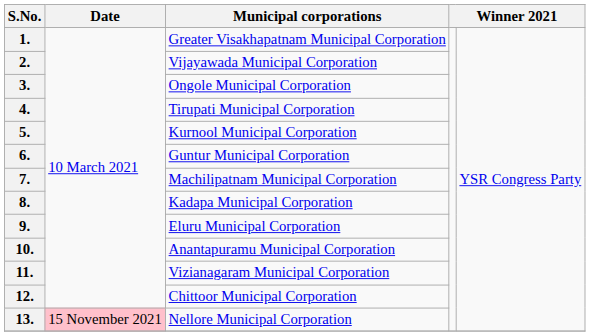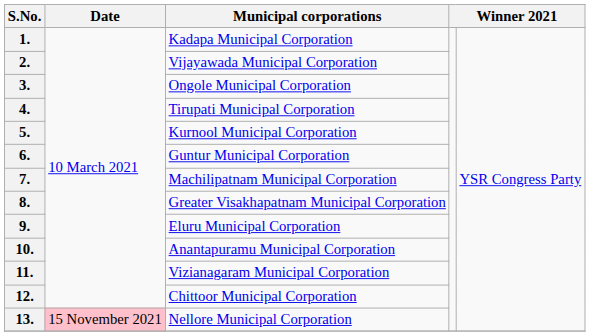(307, 39) Greater Visakhapatnam Municipal Corporation -> (261, 39) Kadapa Municipal Corporation
(261, 202) Kadapa Municipal Corporation -> (307, 202) Greater Visakhapatnam Municipal Corporation
